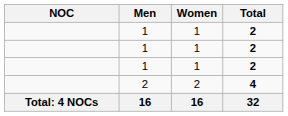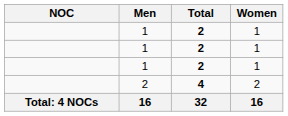columns swapped: (197, 14) <-> (253, 14)
